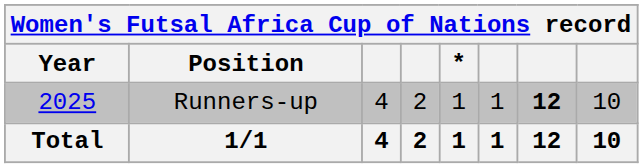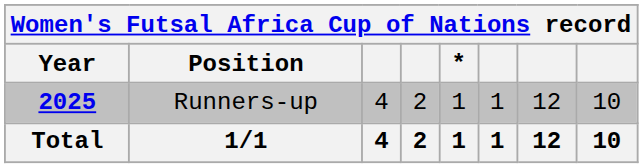(67, 103) normal -> (67, 103) bold
(547, 103) bold -> (547, 103) normal
